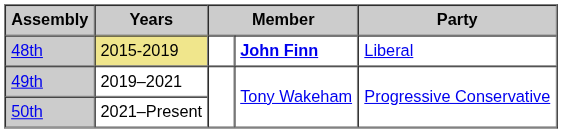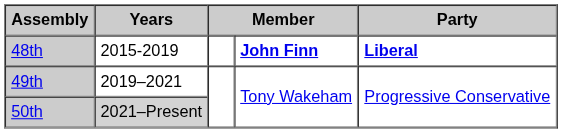(140, 50) khaki background -> (140, 50) no background
(389, 50) normal -> (391, 50) bold
(151, 112) no background -> (151, 112) lightgrey background
